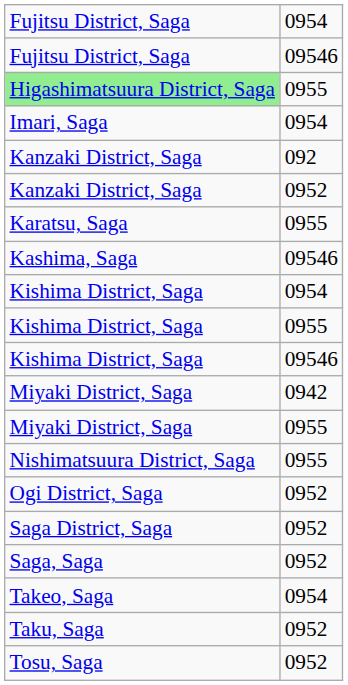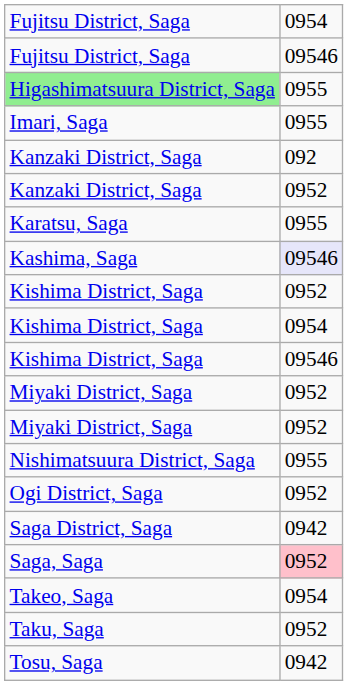(306, 122) 0954 -> (306, 122) 0955
(311, 257) no background -> (311, 257) lavender background
(306, 291) 0954 -> (306, 291) 0952
(306, 325) 0955 -> (306, 325) 0954
(306, 392) 0942 -> (306, 392) 0952
(306, 426) 0955 -> (306, 426) 0952
(306, 527) 0952 -> (306, 527) 0942
(306, 561) no background -> (306, 561) pink background
(306, 662) 0952 -> (306, 662) 0942
